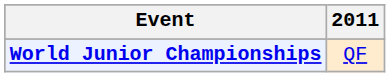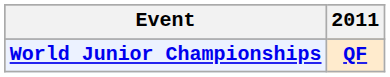(355, 55) normal -> (355, 55) bold
